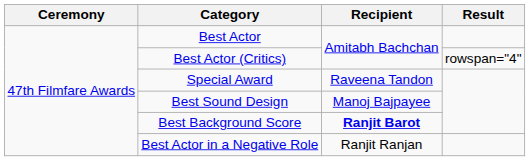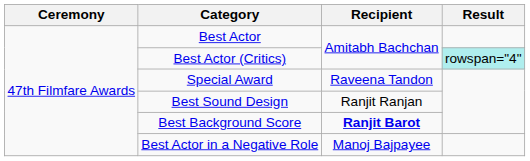(483, 58) no background -> (483, 58) paleturquoise background
(382, 101) Manoj Bajpayee -> (382, 101) Ranjit Ranjan
(382, 144) Ranjit Ranjan -> (382, 144) Manoj Bajpayee
